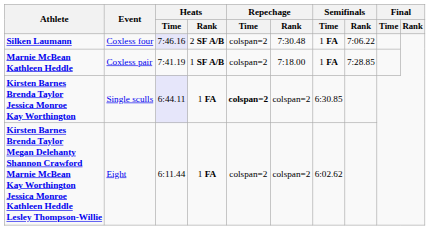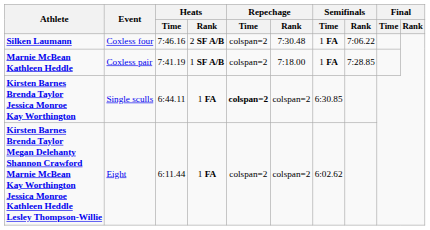(172, 42) lavender background -> (172, 42) no background
(172, 99) lavender background -> (172, 99) no background
